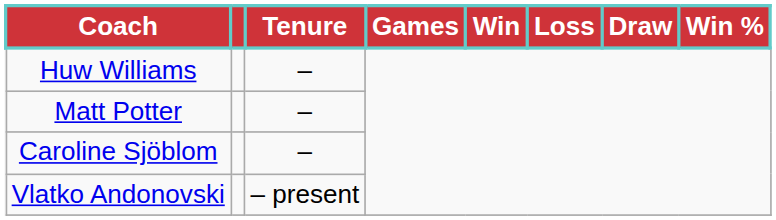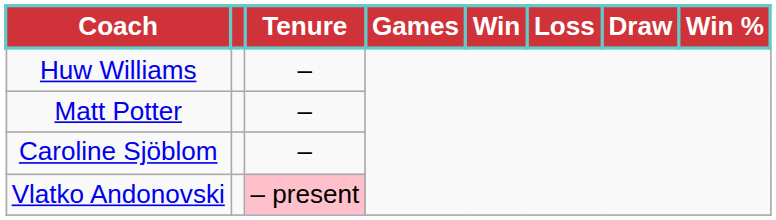(305, 193) no background -> (305, 193) pink background
